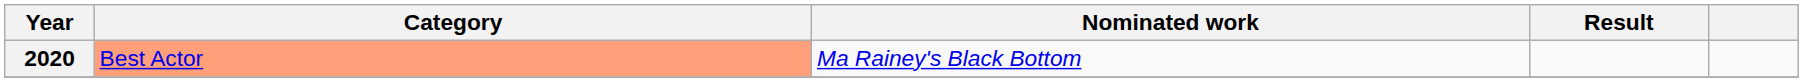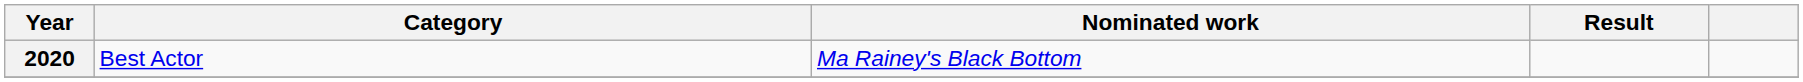(151, 58) lightsalmon background -> (151, 58) no background
